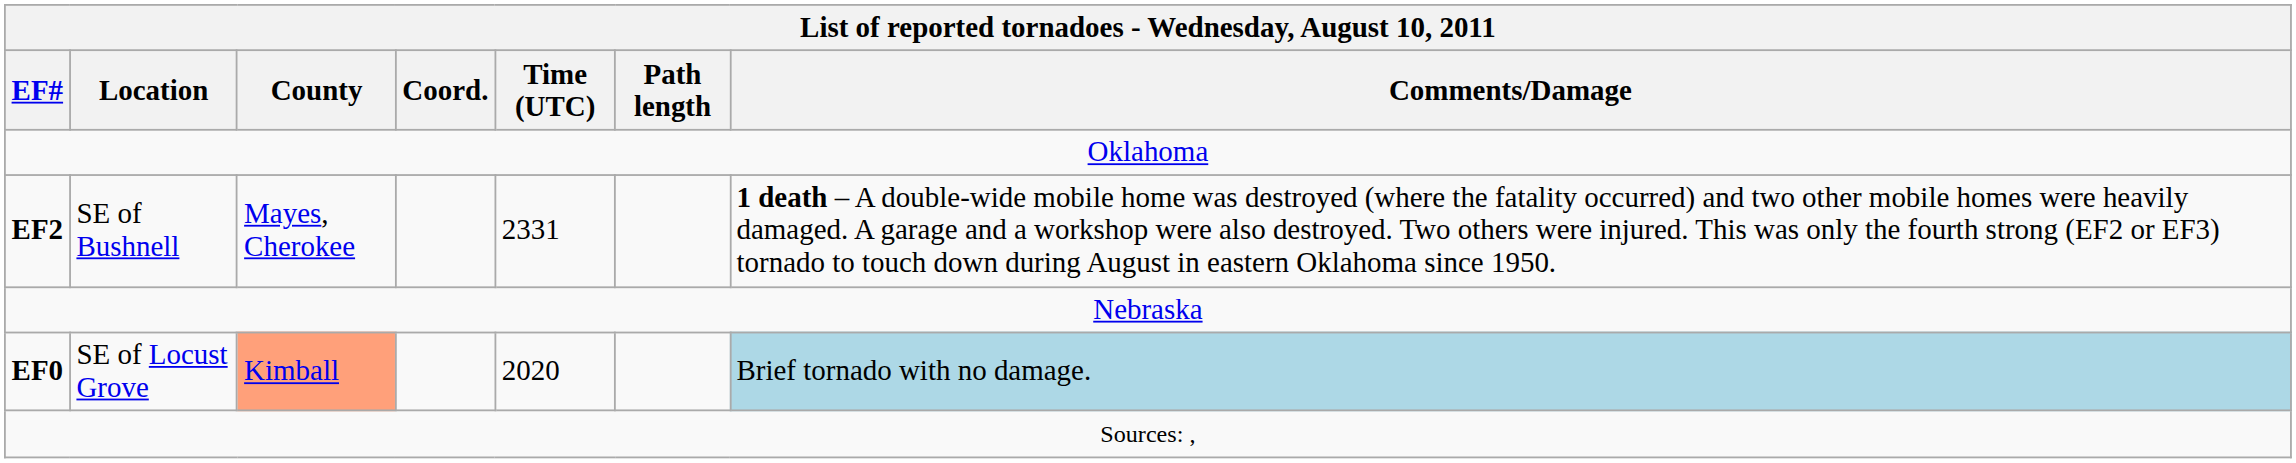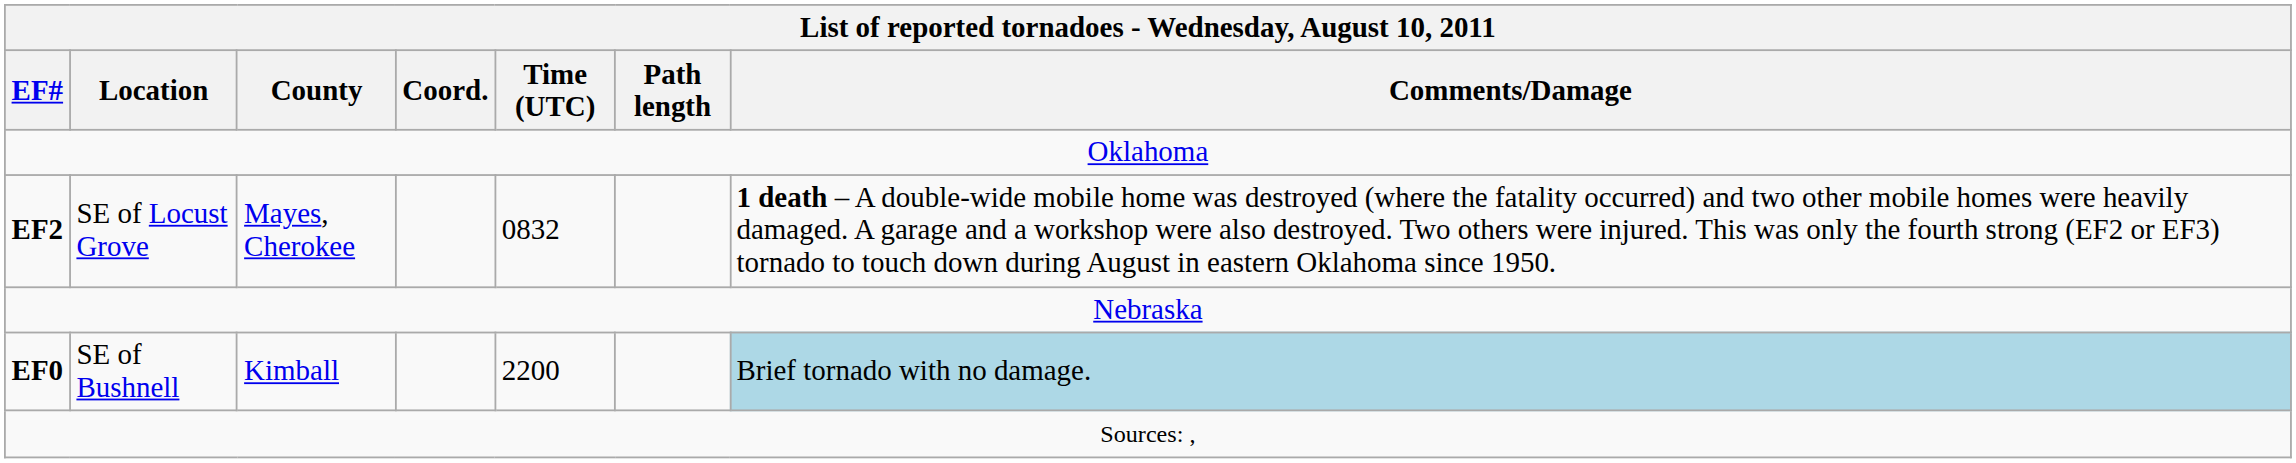(128, 230) SE of Bushnell -> (152, 230) SE of Locust Grove
(531, 230) 2331 -> (531, 230) 0832
(152, 371) SE of Locust Grove -> (128, 371) SE of Bushnell
(292, 371) lightsalmon background -> (292, 371) no background
(531, 371) 2020 -> (531, 371) 2200
